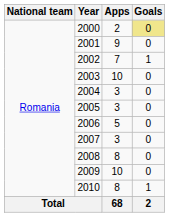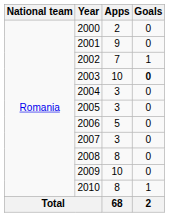(148, 28) khaki background -> (148, 28) no background
(148, 76) normal -> (148, 76) bold
